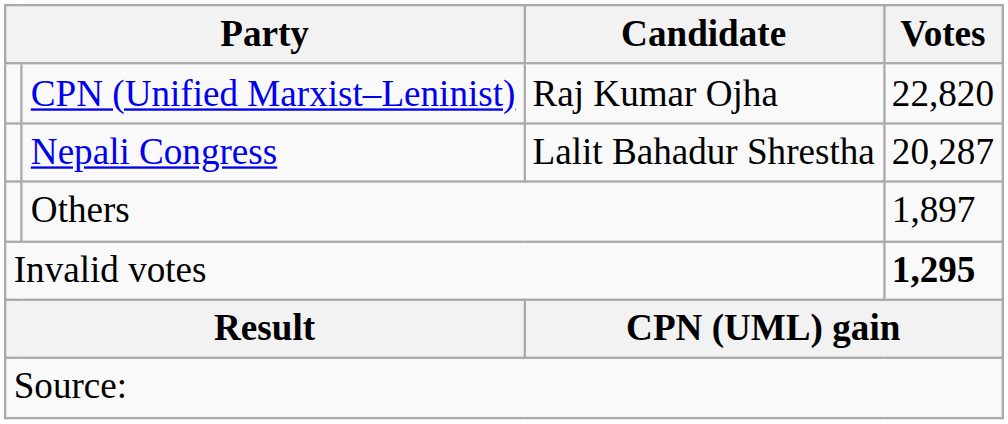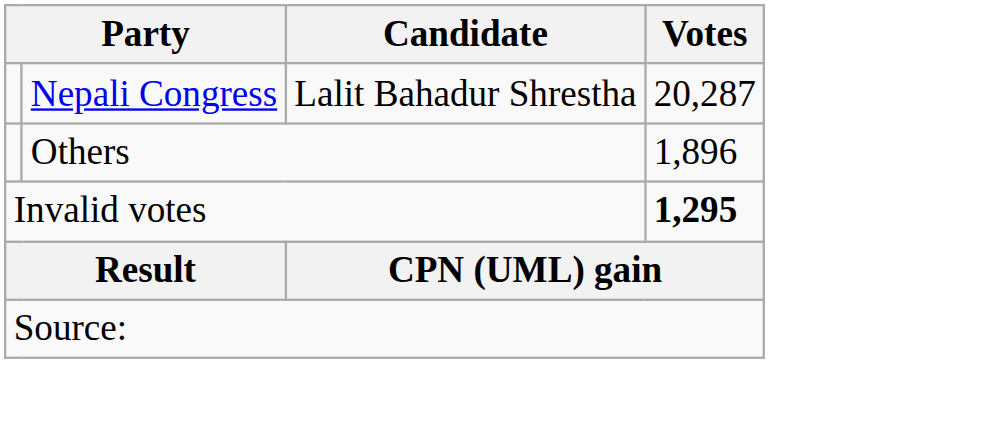- row: (273, 92)
(934, 210) 1,897 -> (695, 151) 1,896
